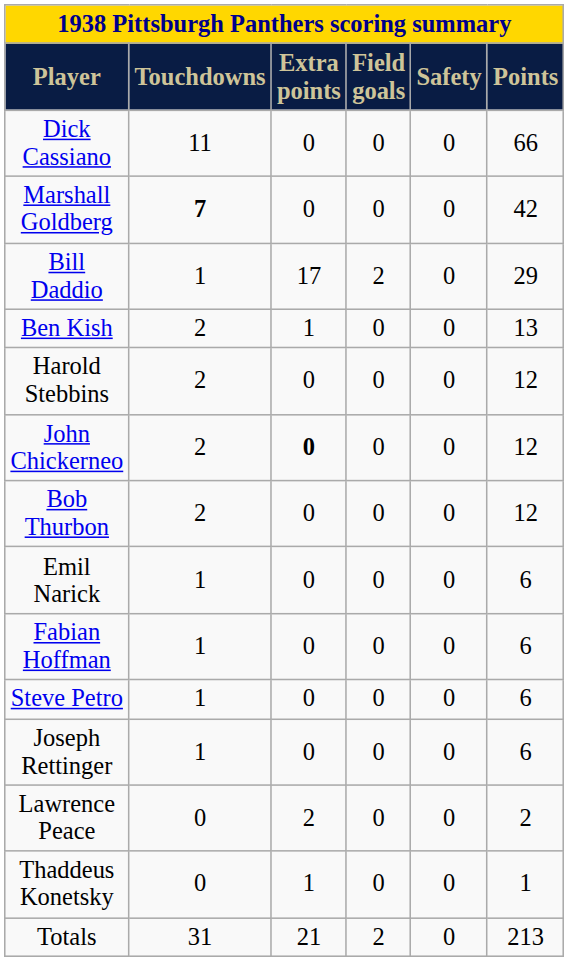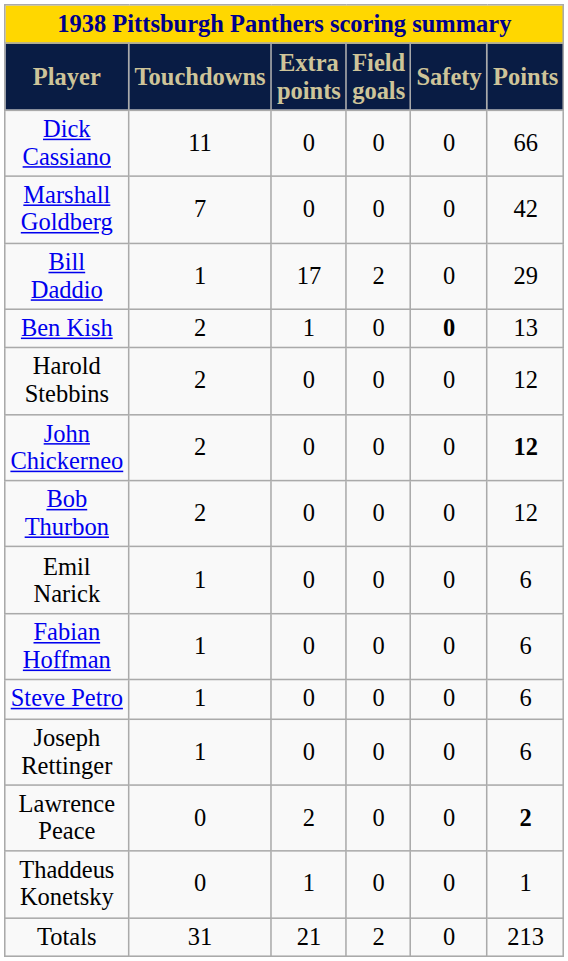(200, 209) bold -> (200, 209) normal
(449, 328) normal -> (449, 328) bold
(309, 447) bold -> (309, 447) normal
(526, 447) normal -> (526, 447) bold
(526, 817) normal -> (526, 817) bold
